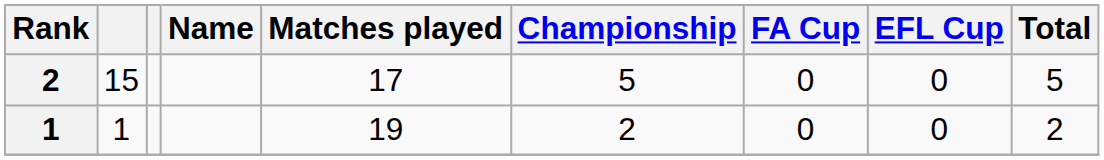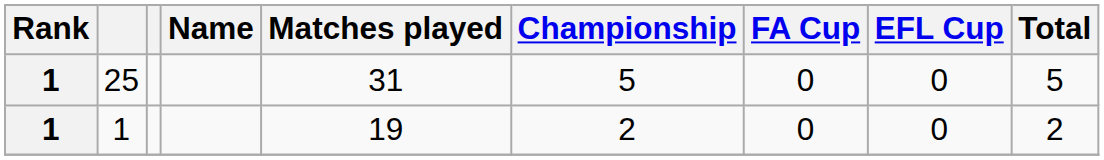(51, 79) 2 -> (51, 79) 1
(121, 79) 15 -> (121, 79) 25
(386, 79) 17 -> (386, 79) 31
